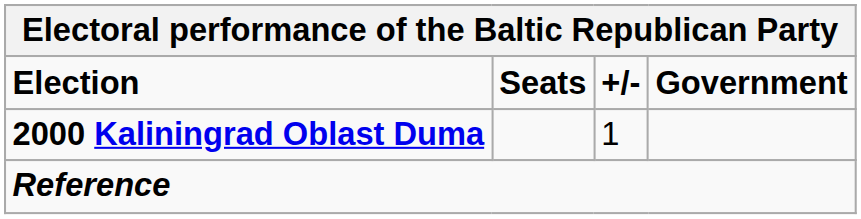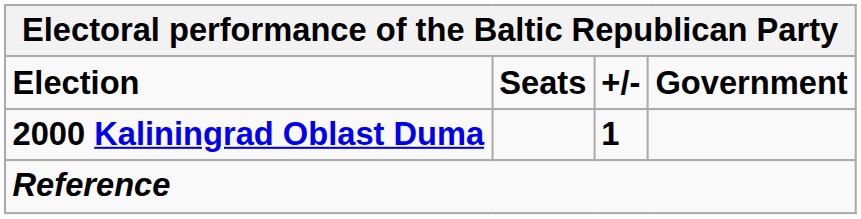(610, 133) normal -> (610, 133) bold
